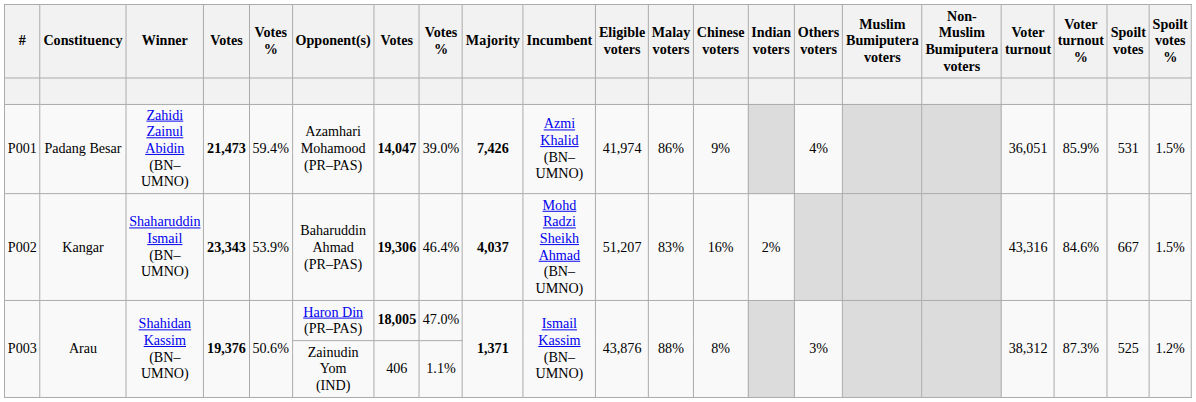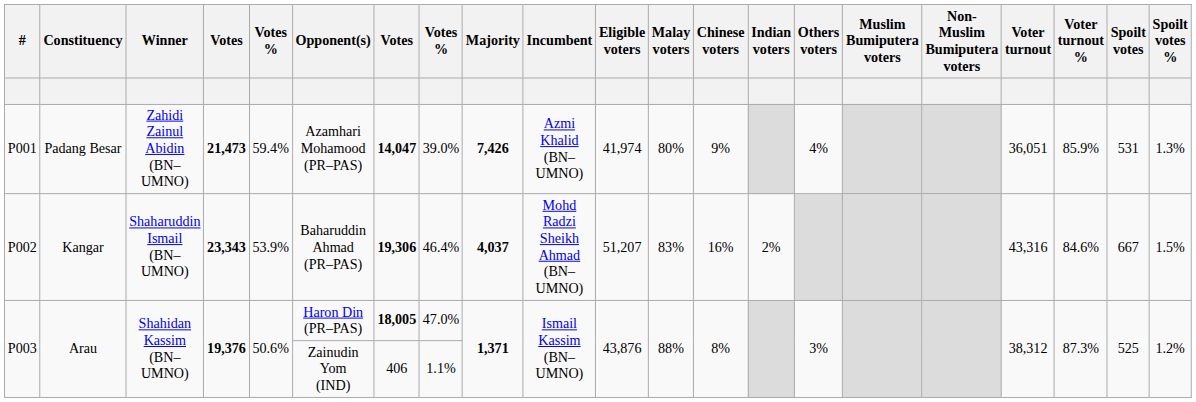(671, 149) 86% -> (671, 149) 80%
(1170, 149) 1.5% -> (1170, 149) 1.3%
